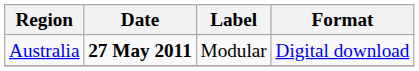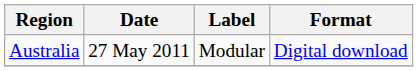(140, 50) bold -> (139, 50) normal
